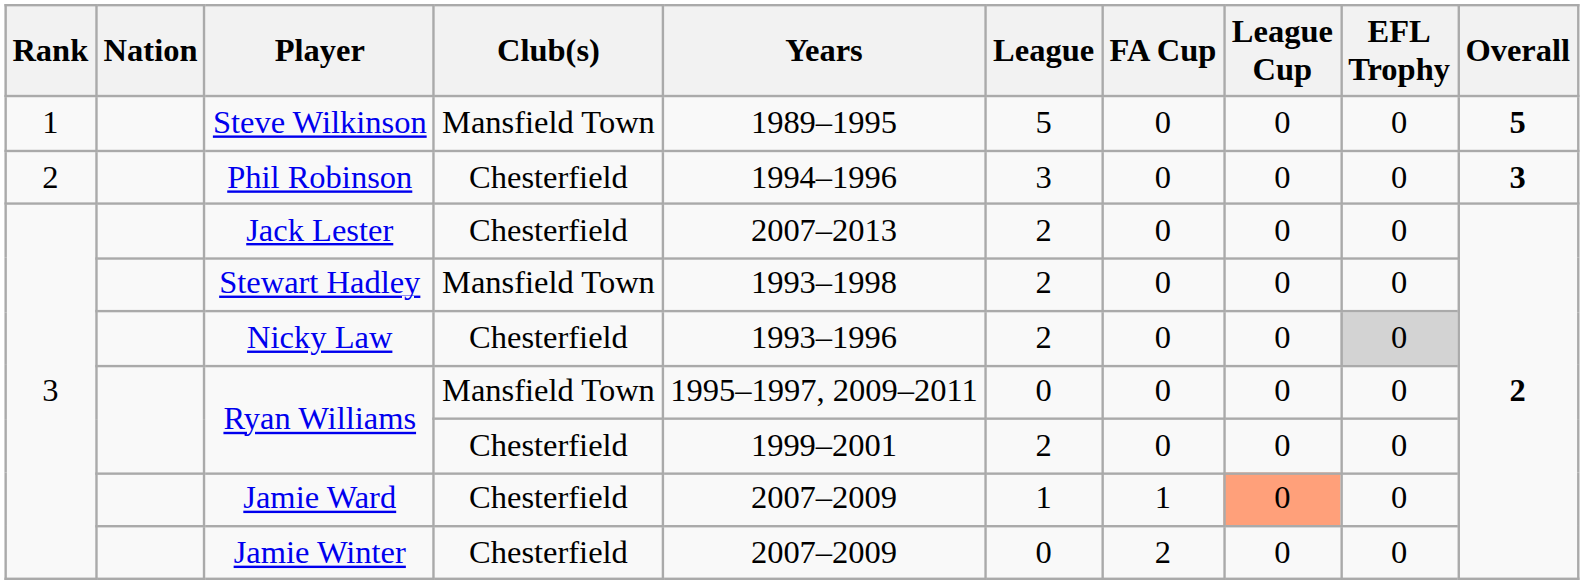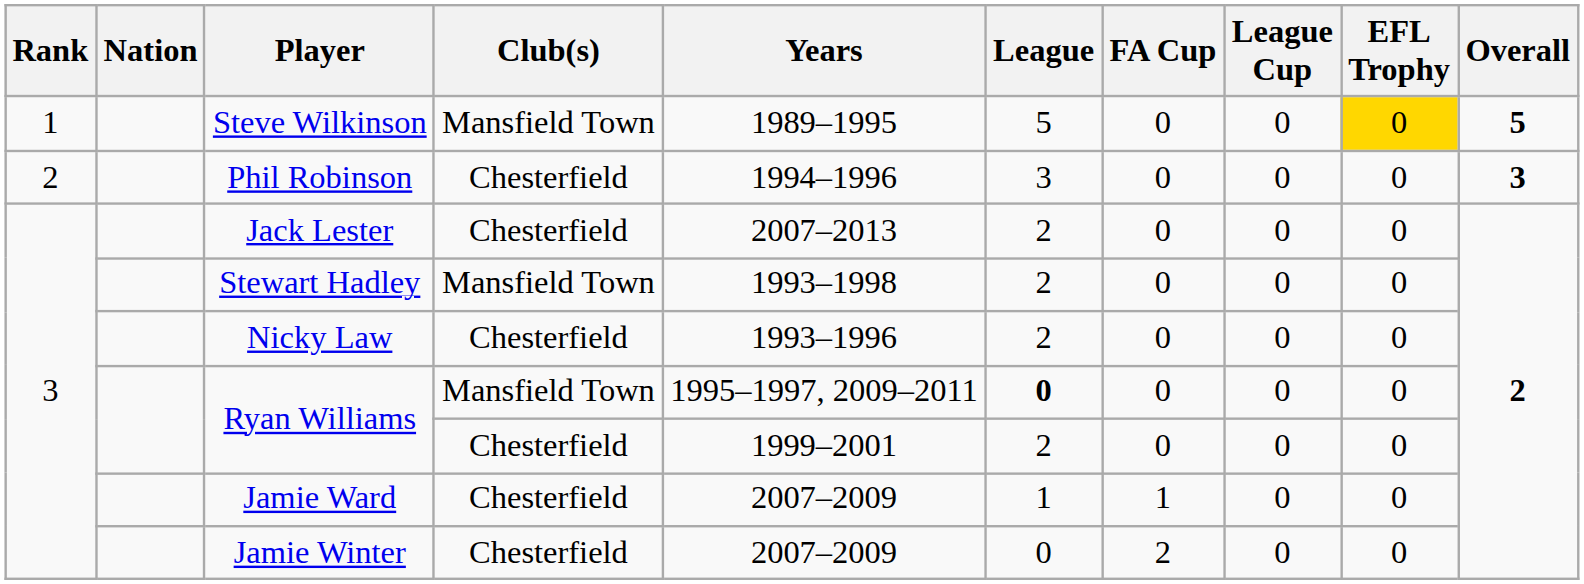(1399, 122) no background -> (1399, 122) gold background
(1399, 337) lightgrey background -> (1399, 337) no background
(1044, 390) normal -> (1044, 390) bold
(1282, 498) lightsalmon background -> (1282, 498) no background
